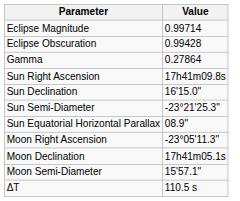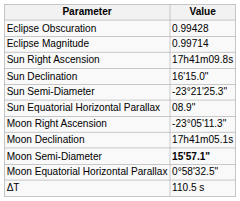rows swapped: (48, 28) <-> (51, 44)
- row: (25, 60)
(183, 172) normal -> (191, 156) bold
+ row: (87, 172)
